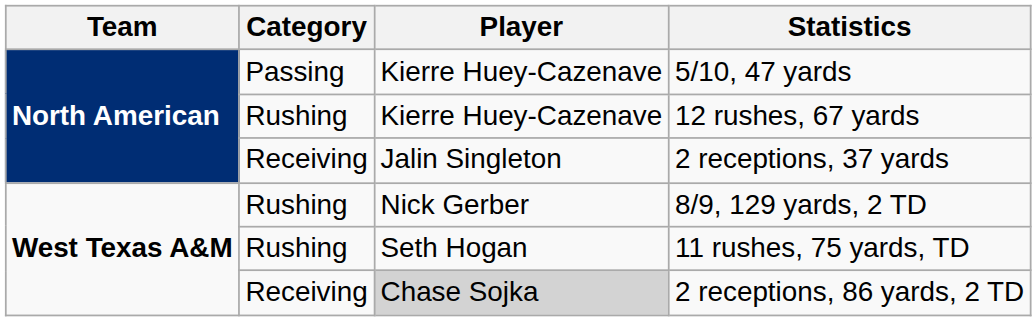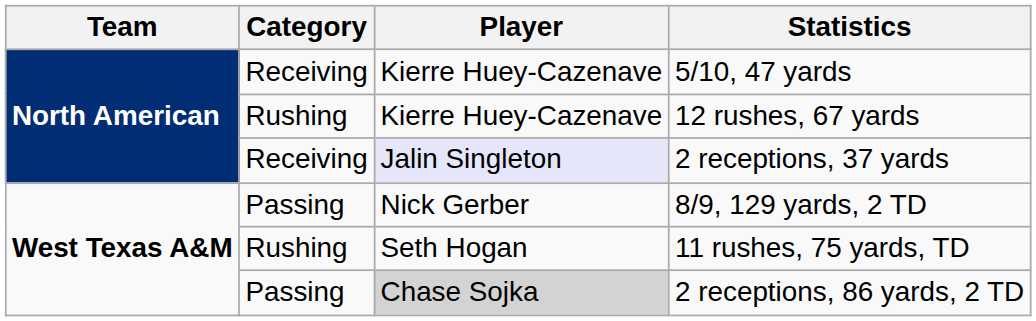(295, 71) Passing -> (307, 71) Receiving
(471, 159) no background -> (471, 159) lavender background
(297, 204) Rushing -> (295, 204) Passing
(307, 292) Receiving -> (295, 292) Passing
